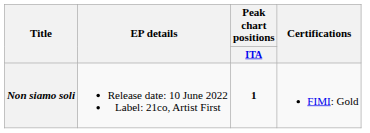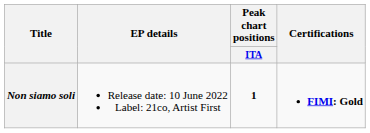(319, 102) normal -> (321, 102) bold
